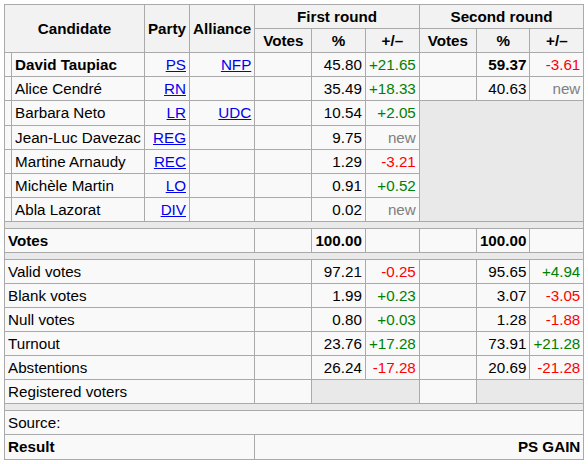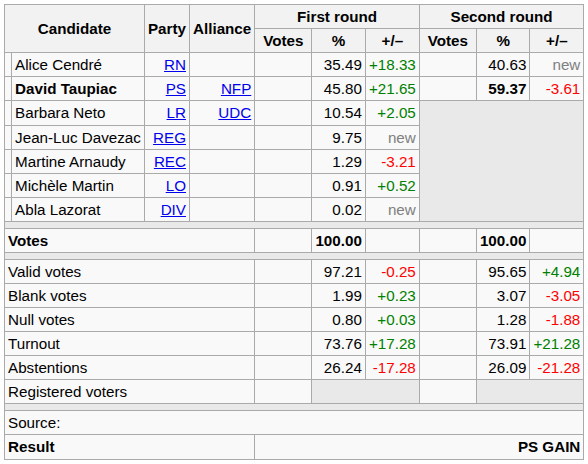rows swapped: (66, 65) <-> (59, 89)
(343, 344) 23.76 -> (343, 344) 73.76
(507, 368) 20.69 -> (507, 368) 26.09
